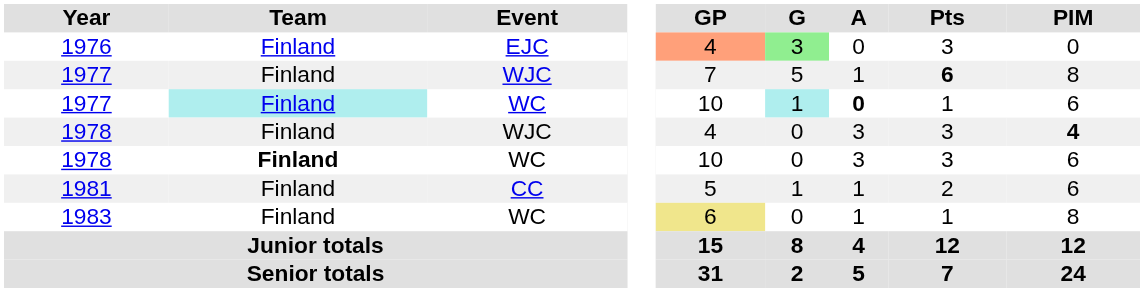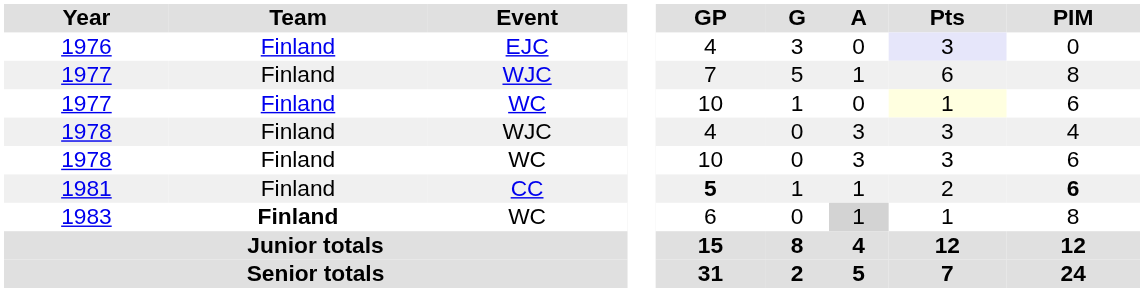(710, 46) lightsalmon background -> (710, 46) no background
(797, 46) lightgreen background -> (797, 46) no background
(947, 46) no background -> (947, 46) lavender background
(947, 74) bold -> (947, 74) normal
(298, 103) paleturquoise background -> (298, 103) no background
(797, 103) paleturquoise background -> (797, 103) no background
(859, 103) bold -> (859, 103) normal
(947, 103) no background -> (947, 103) lightyellow background
(1073, 131) bold -> (1073, 131) normal
(298, 159) bold -> (298, 159) normal
(710, 188) normal -> (710, 188) bold
(1073, 188) normal -> (1073, 188) bold
(298, 216) normal -> (298, 216) bold
(710, 216) khaki background -> (710, 216) no background
(859, 216) no background -> (859, 216) lightgrey background
